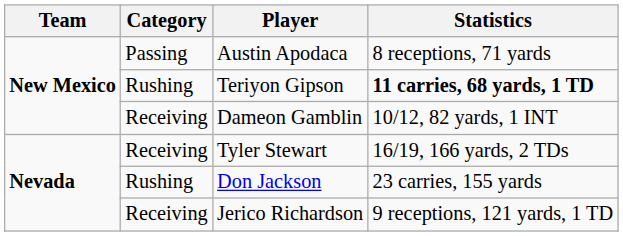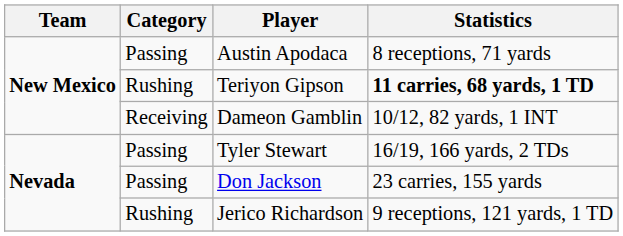(167, 149) Receiving -> (156, 149) Passing
(159, 182) Rushing -> (156, 182) Passing
(167, 214) Receiving -> (159, 214) Rushing
